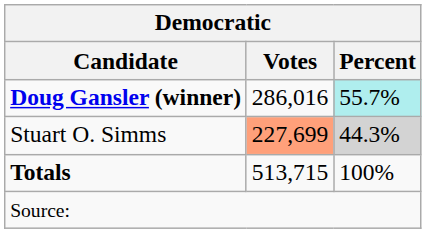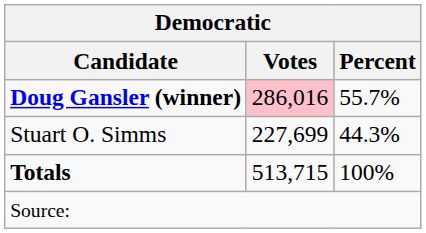(290, 97) no background -> (290, 97) pink background
(370, 97) paleturquoise background -> (370, 97) no background
(290, 135) lightsalmon background -> (290, 135) no background
(370, 135) lightgrey background -> (370, 135) no background
